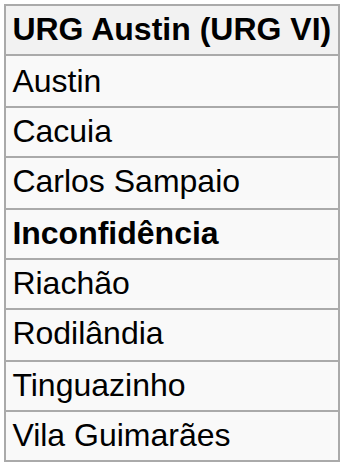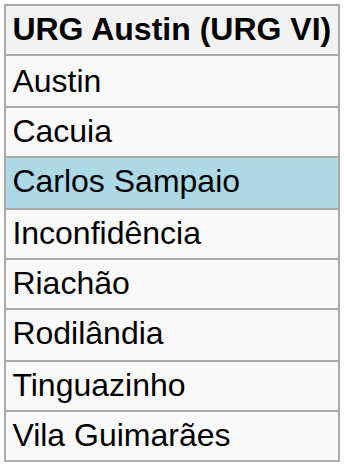(126, 182) no background -> (126, 182) lightblue background
(116, 232) bold -> (107, 232) normal
